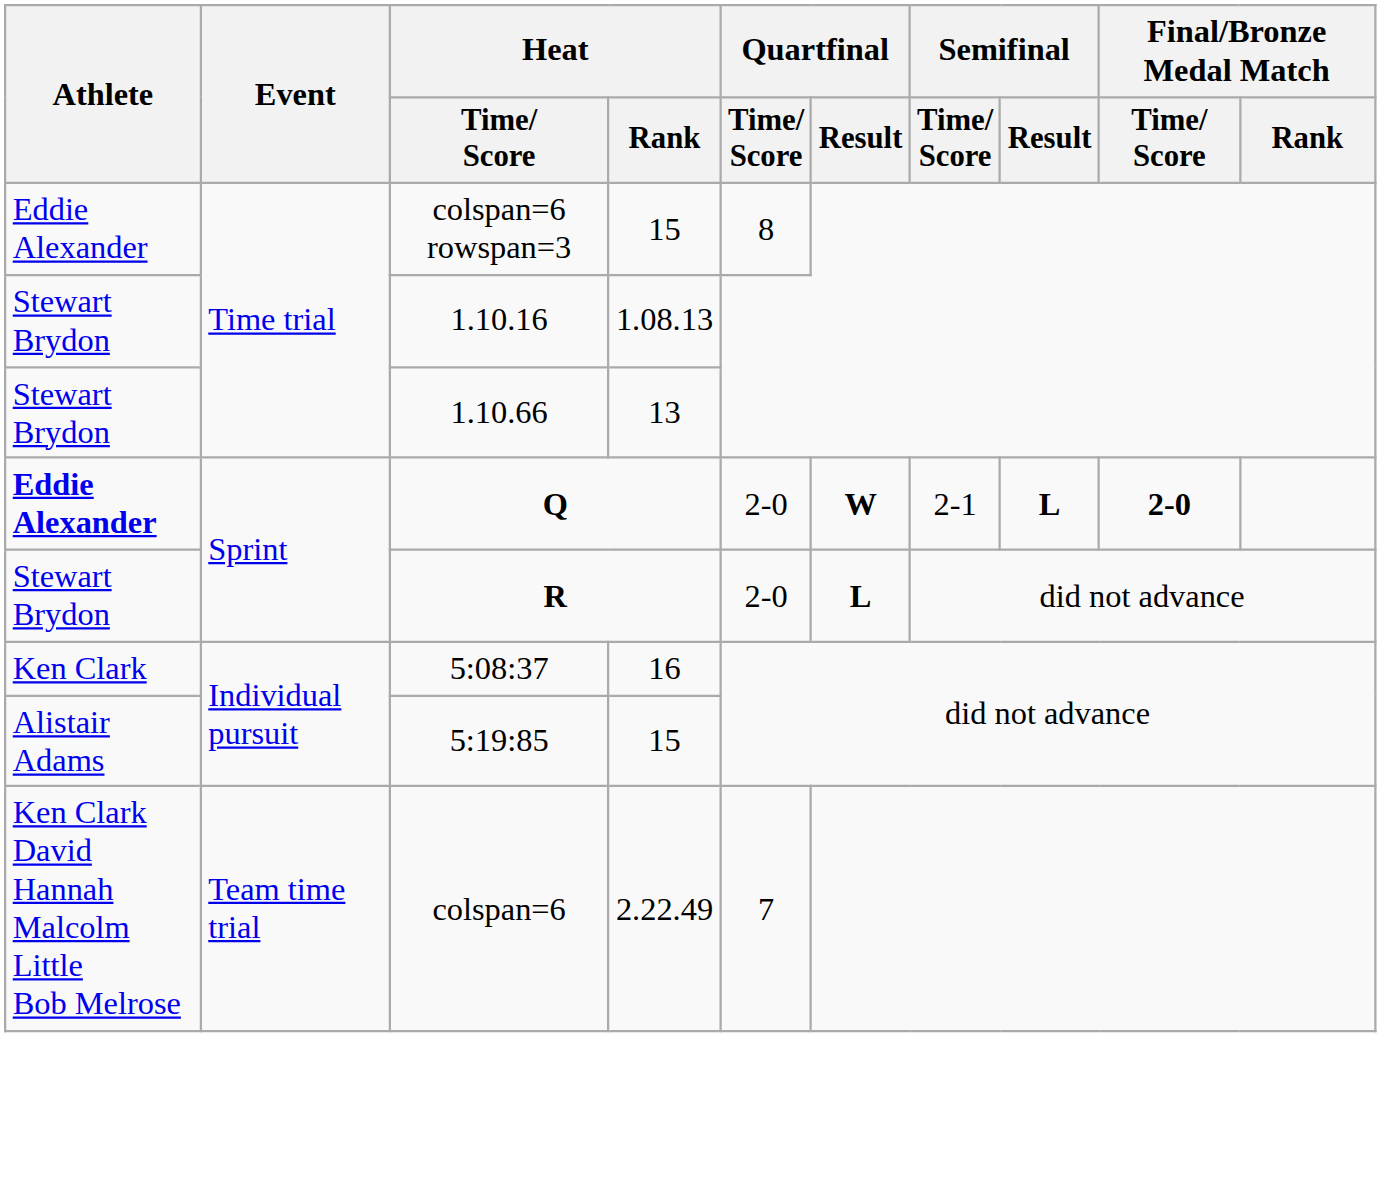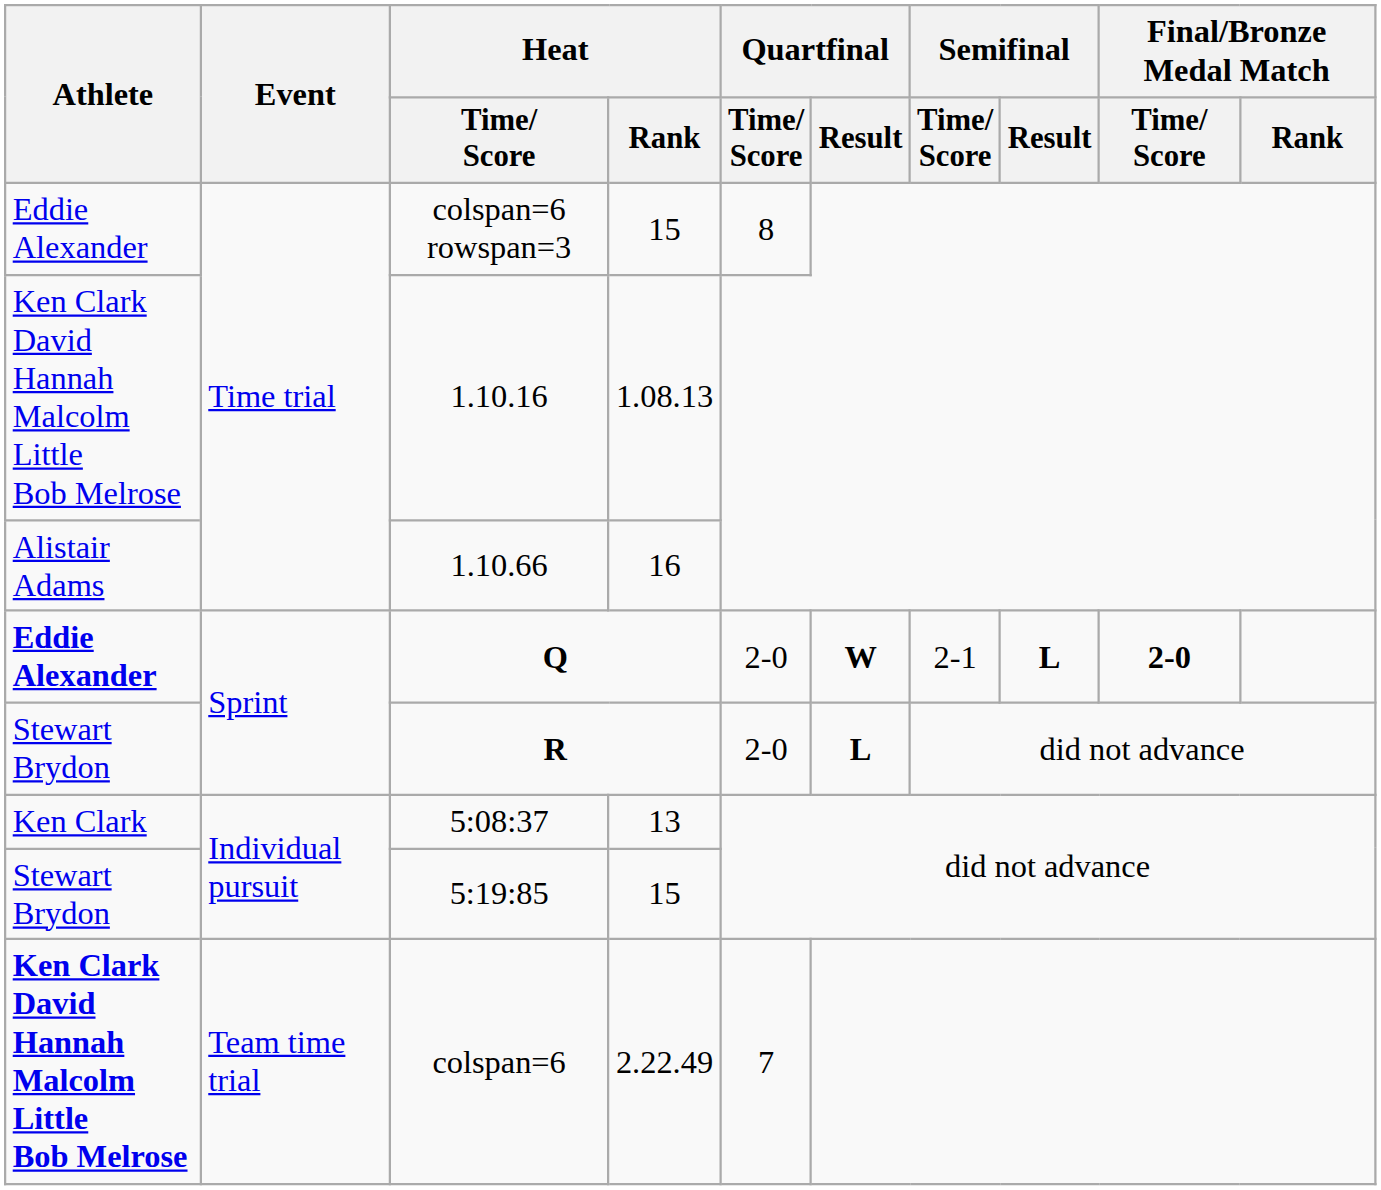(62, 320) Stewart Brydon -> (97, 397) Ken Clark David Hannah Malcolm Little Bob Melrose
(62, 412) Stewart Brydon -> (61, 565) Alistair Adams
(664, 412) 13 -> (664, 565) 16
(664, 668) 16 -> (664, 821) 13
(61, 740) Alistair Adams -> (62, 893) Stewart Brydon
(97, 909) normal -> (100, 1062) bold
